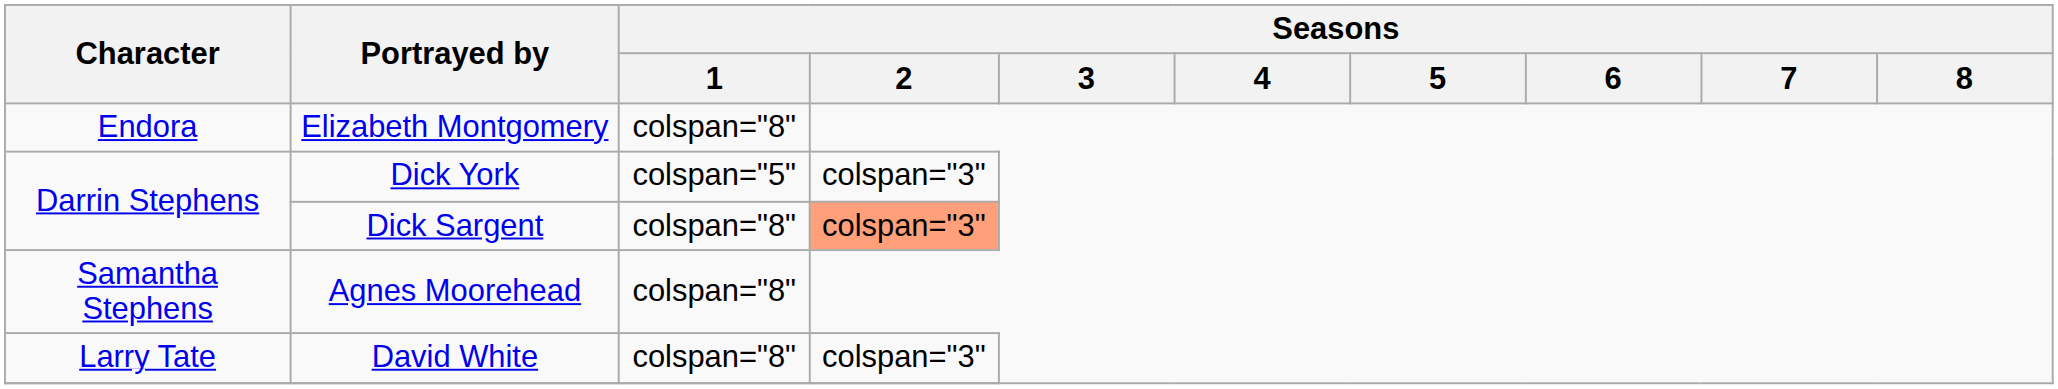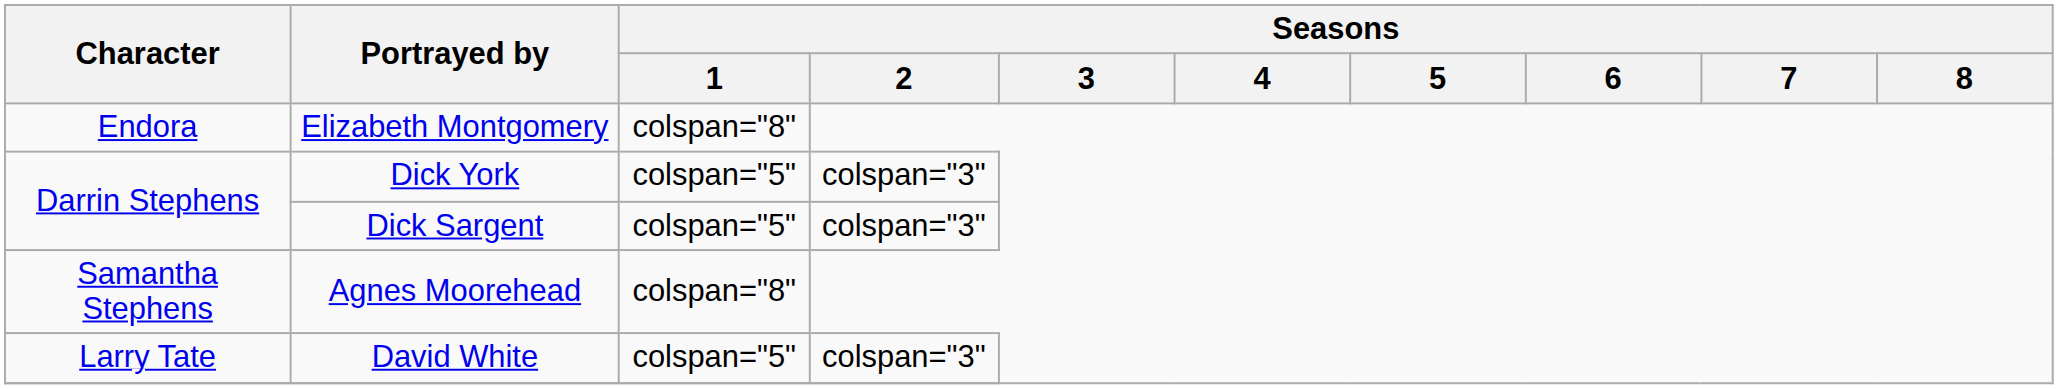(714, 224) colspan="8" -> (714, 224) colspan="5"
(904, 224) lightsalmon background -> (904, 224) no background
(714, 357) colspan="8" -> (714, 357) colspan="5"
